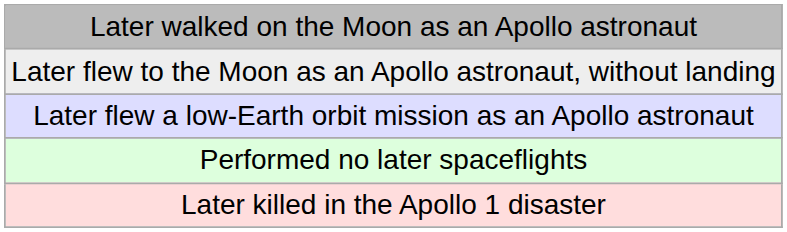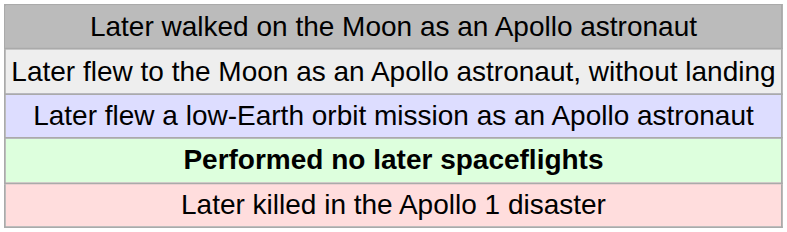(393, 159) normal -> (393, 159) bold
